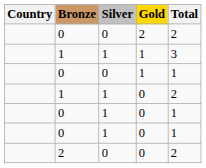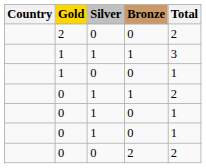columns swapped: (152, 14) <-> (77, 14)
